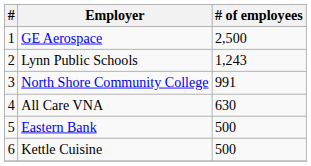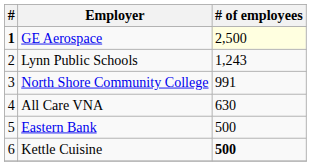(11, 37) normal -> (11, 37) bold
(231, 37) no background -> (231, 37) lightyellow background
(226, 149) normal -> (226, 149) bold
